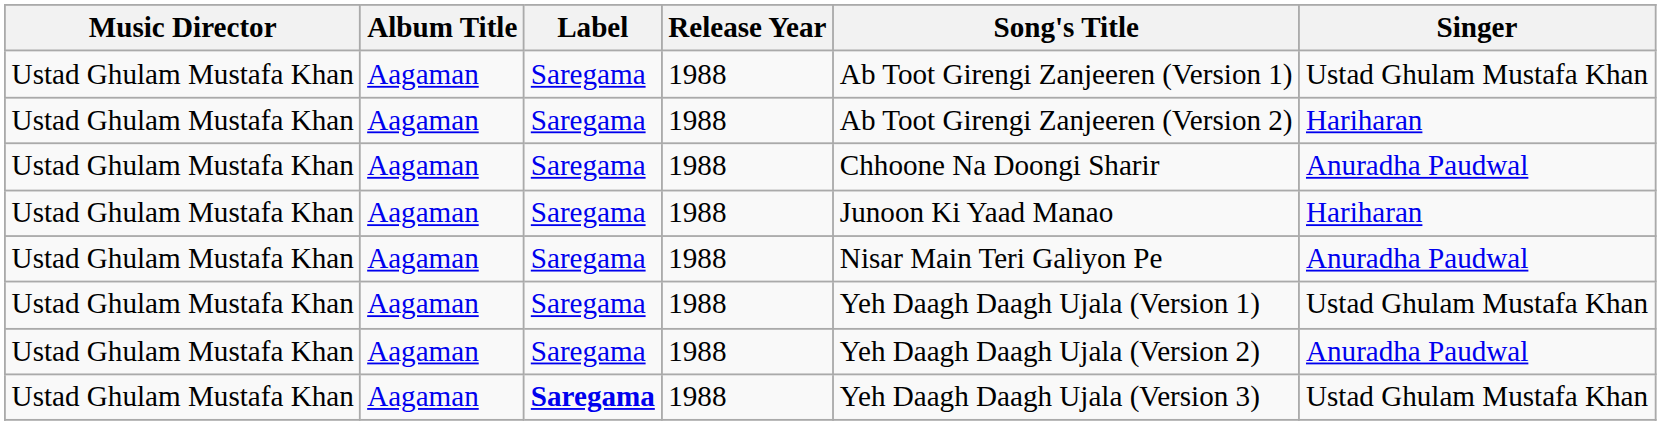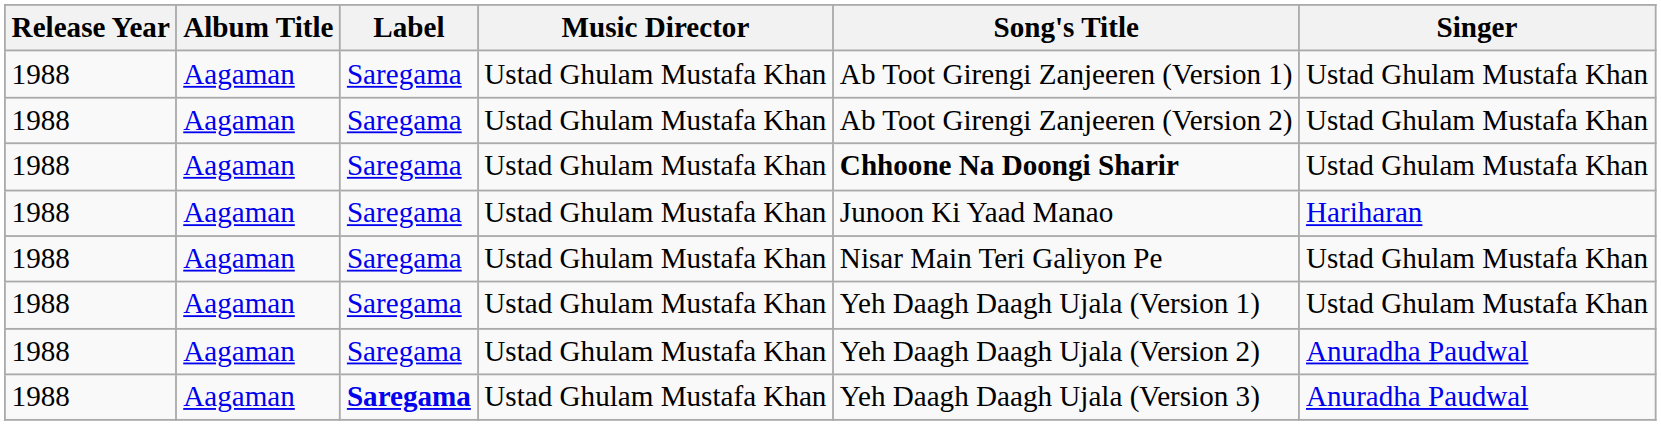columns swapped: (747, 27) <-> (183, 27)
(1364, 119) Hariharan -> (1477, 119) Ustad Ghulam Mustafa Khan
(1000, 166) normal -> (1009, 166) bold
(1417, 166) Anuradha Paudwal -> (1477, 166) Ustad Ghulam Mustafa Khan
(1417, 258) Anuradha Paudwal -> (1477, 258) Ustad Ghulam Mustafa Khan
(1477, 397) Ustad Ghulam Mustafa Khan -> (1417, 397) Anuradha Paudwal
